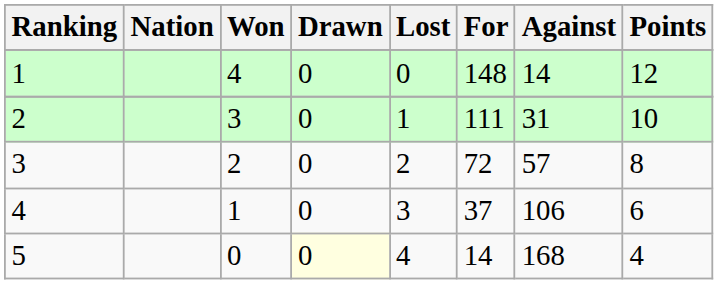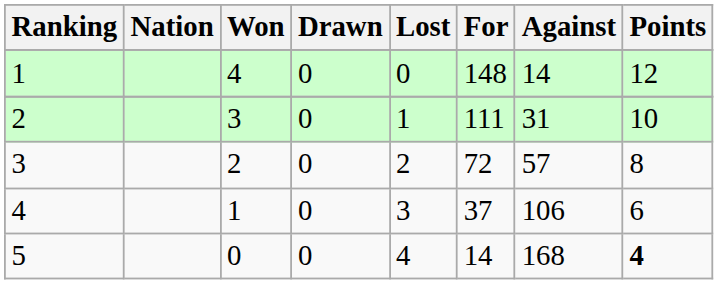(305, 255) lightyellow background -> (305, 255) no background
(637, 255) normal -> (637, 255) bold
